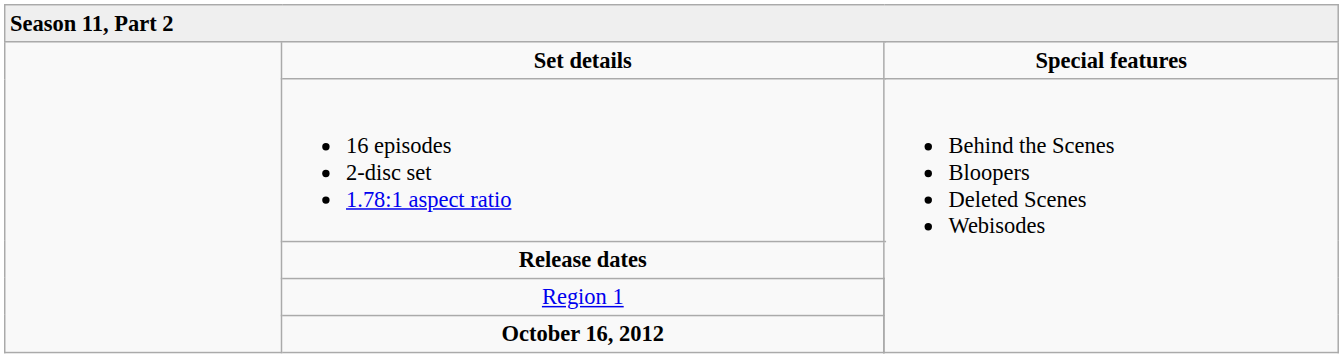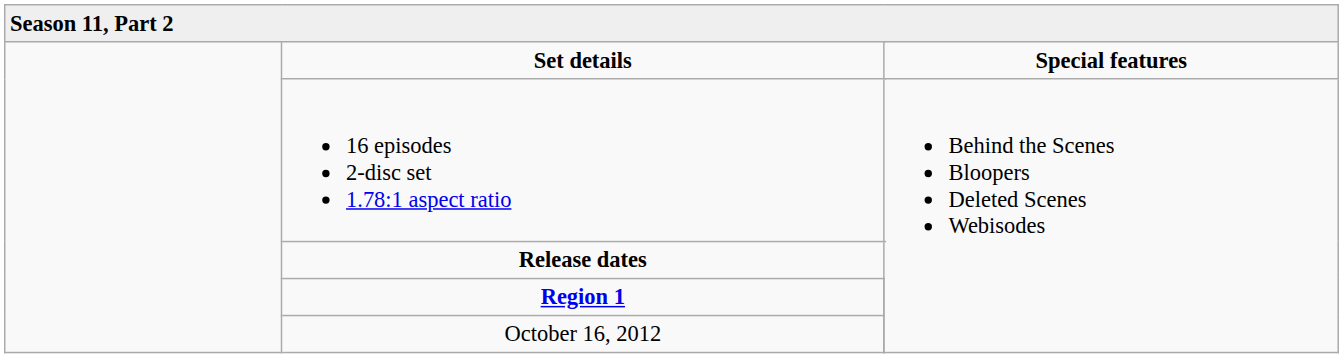(583, 296) normal -> (583, 296) bold
(583, 333) bold -> (583, 333) normal
